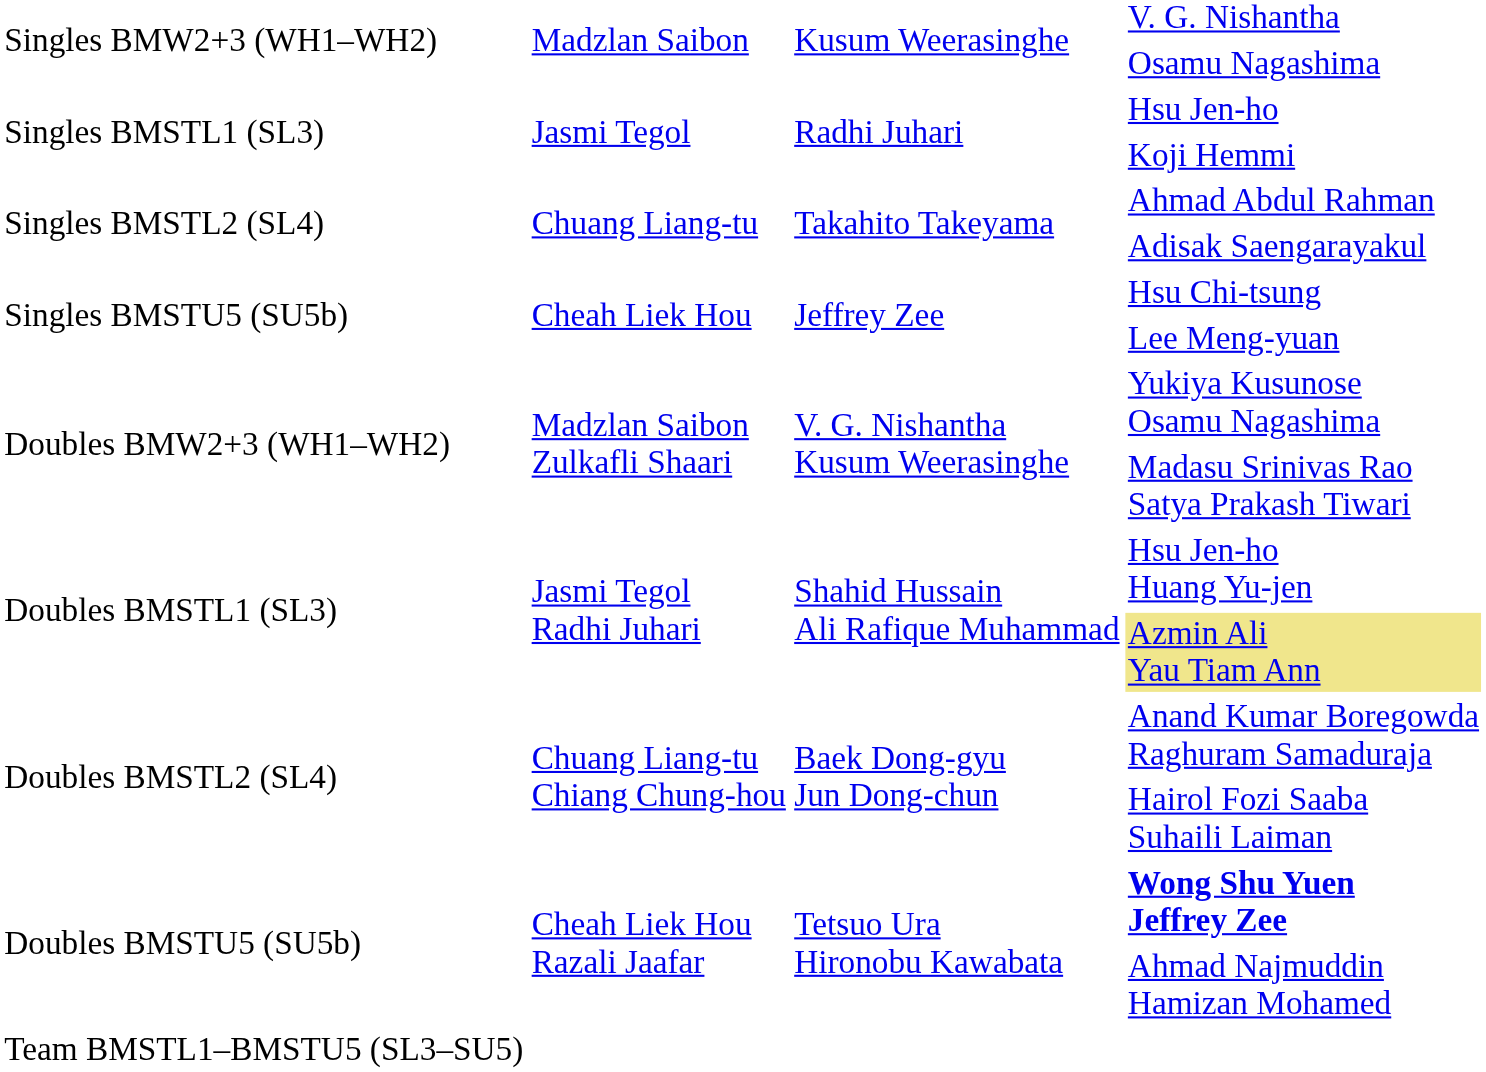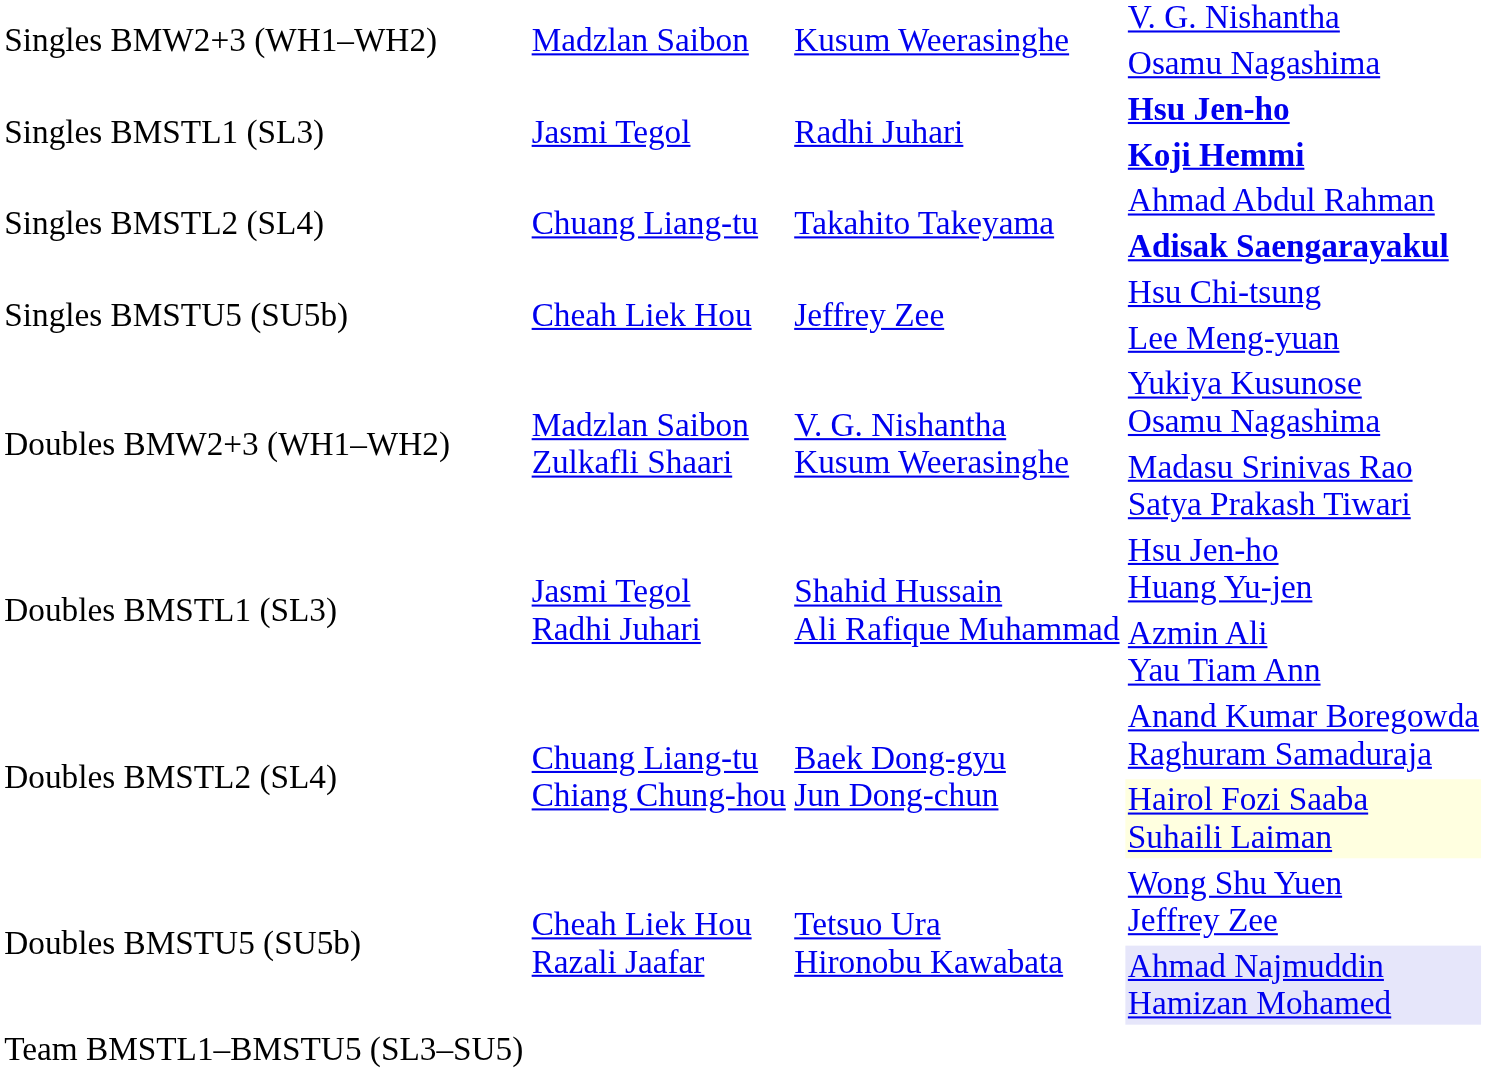(1203, 108) normal -> (1209, 108) bold
(1212, 154) normal -> (1216, 154) bold
(1277, 246) normal -> (1288, 246) bold
(1224, 651) khaki background -> (1224, 651) no background
(1248, 818) no background -> (1248, 818) lightyellow background
(1241, 901) bold -> (1235, 901) normal
(1260, 984) no background -> (1260, 984) lavender background
